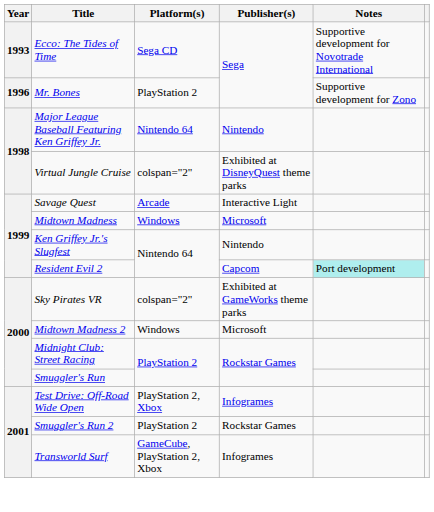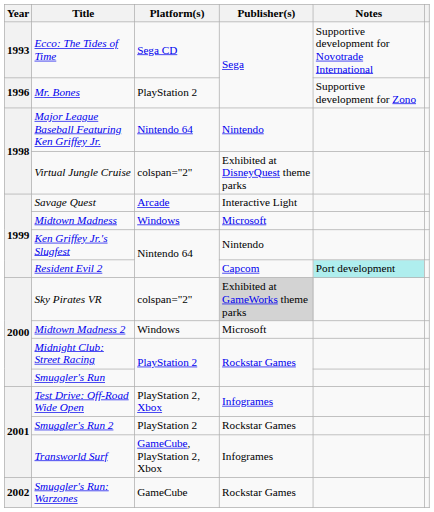(265, 299) no background -> (265, 299) lightgrey background
+ row: (72, 492)
